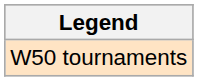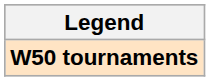(99, 57) normal -> (104, 57) bold
